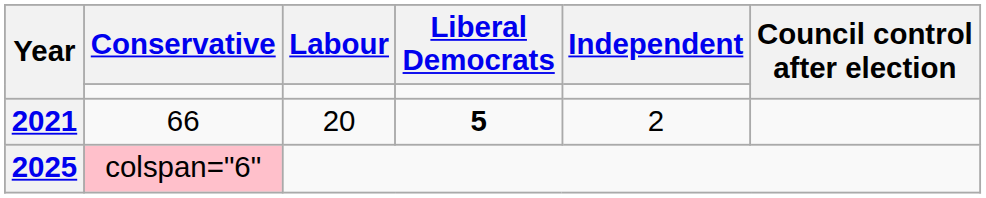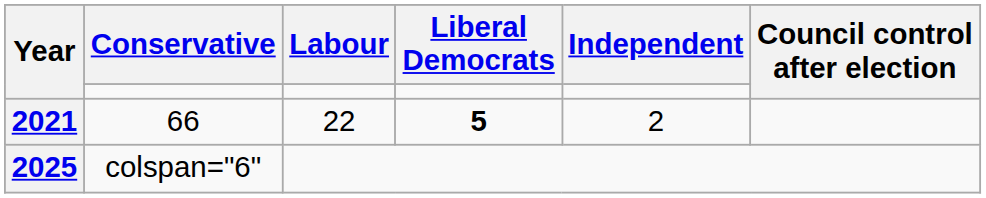(339, 121) 20 -> (339, 121) 22
(183, 167) pink background -> (183, 167) no background
